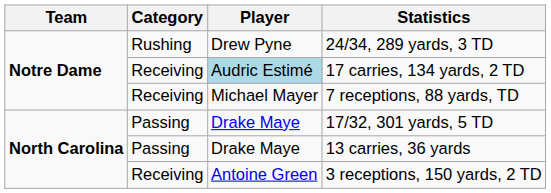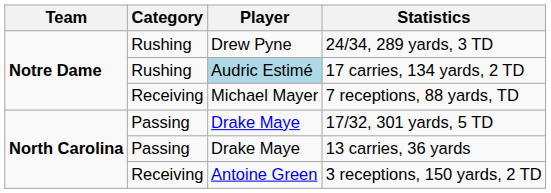(167, 70) Receiving -> (161, 70) Rushing
